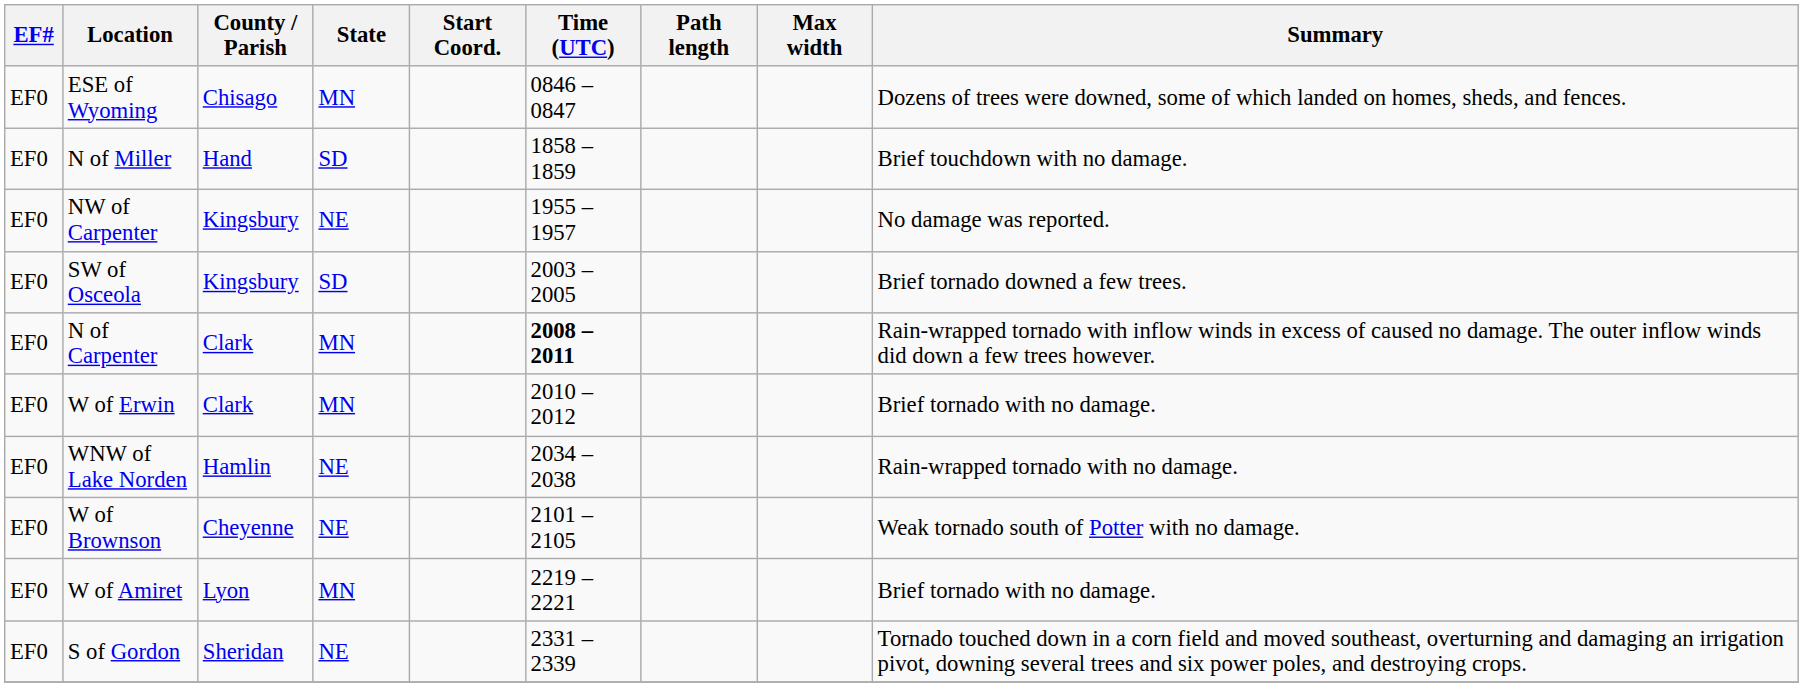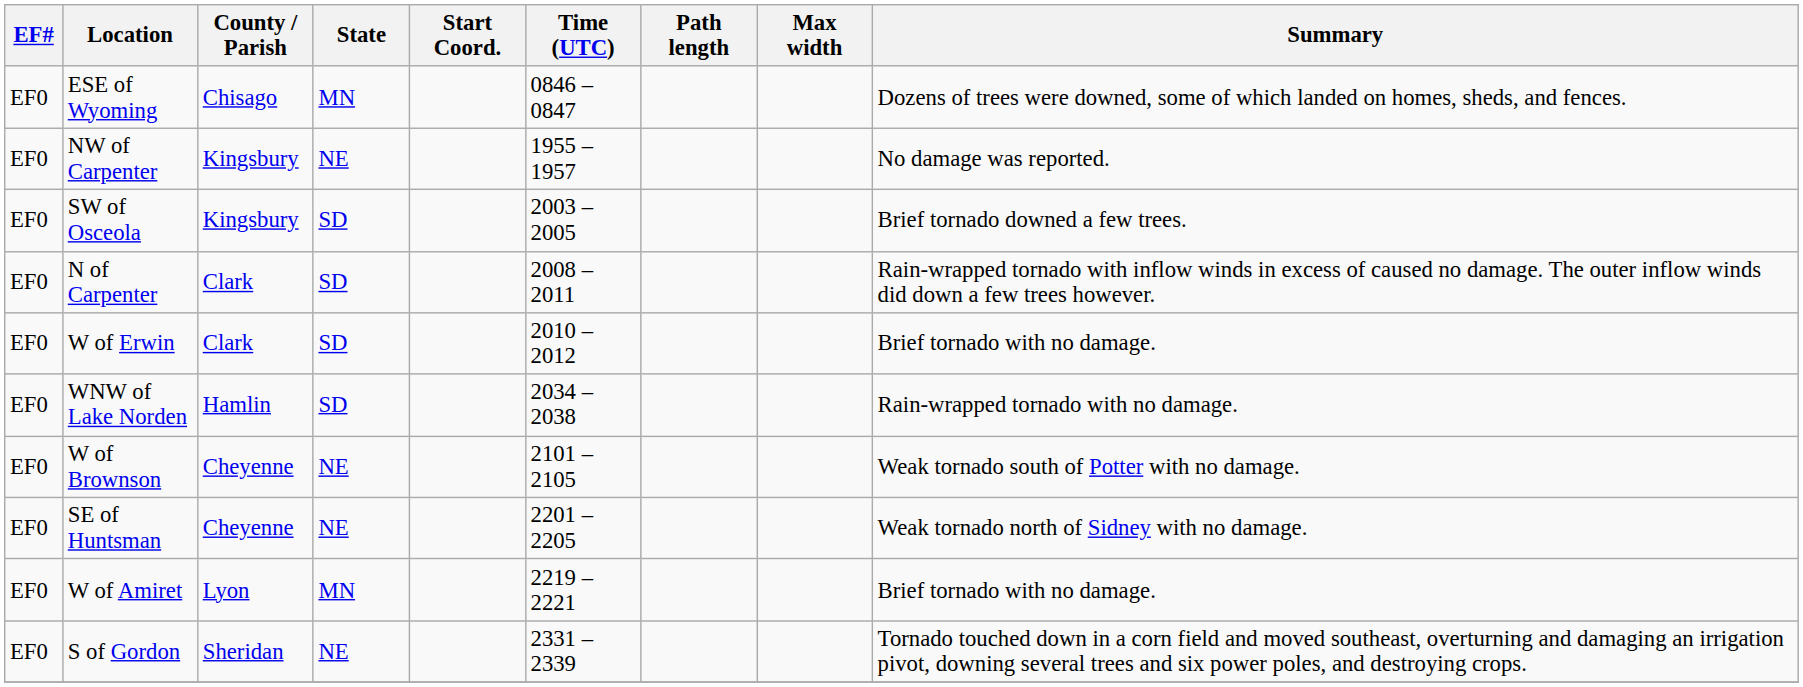- row: (120, 158)
(337, 343) MN -> (333, 281) SD
(562, 343) bold -> (562, 281) normal
(337, 404) MN -> (333, 343) SD
(334, 466) NE -> (333, 404) SD
+ row: (114, 528)
